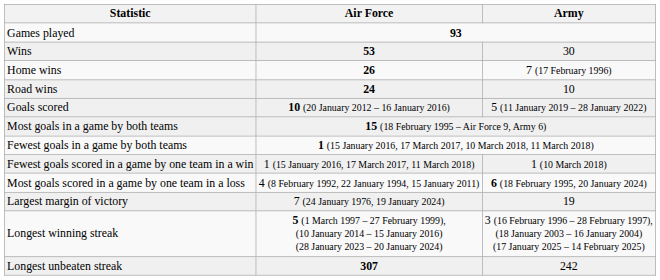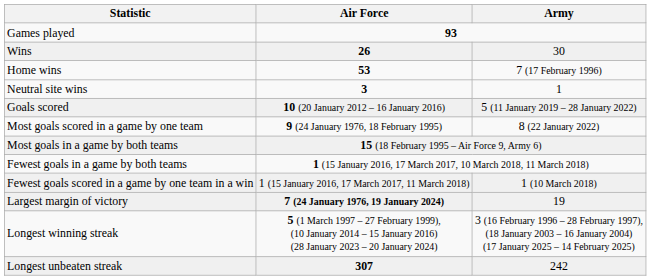(369, 51) 53 -> (364, 51) 26
(369, 70) 26 -> (364, 70) 53
- row: (32, 88)
+ row: (47, 88)
+ row: (105, 126)
- row: (126, 182)
(369, 201) normal -> (364, 201) bold
